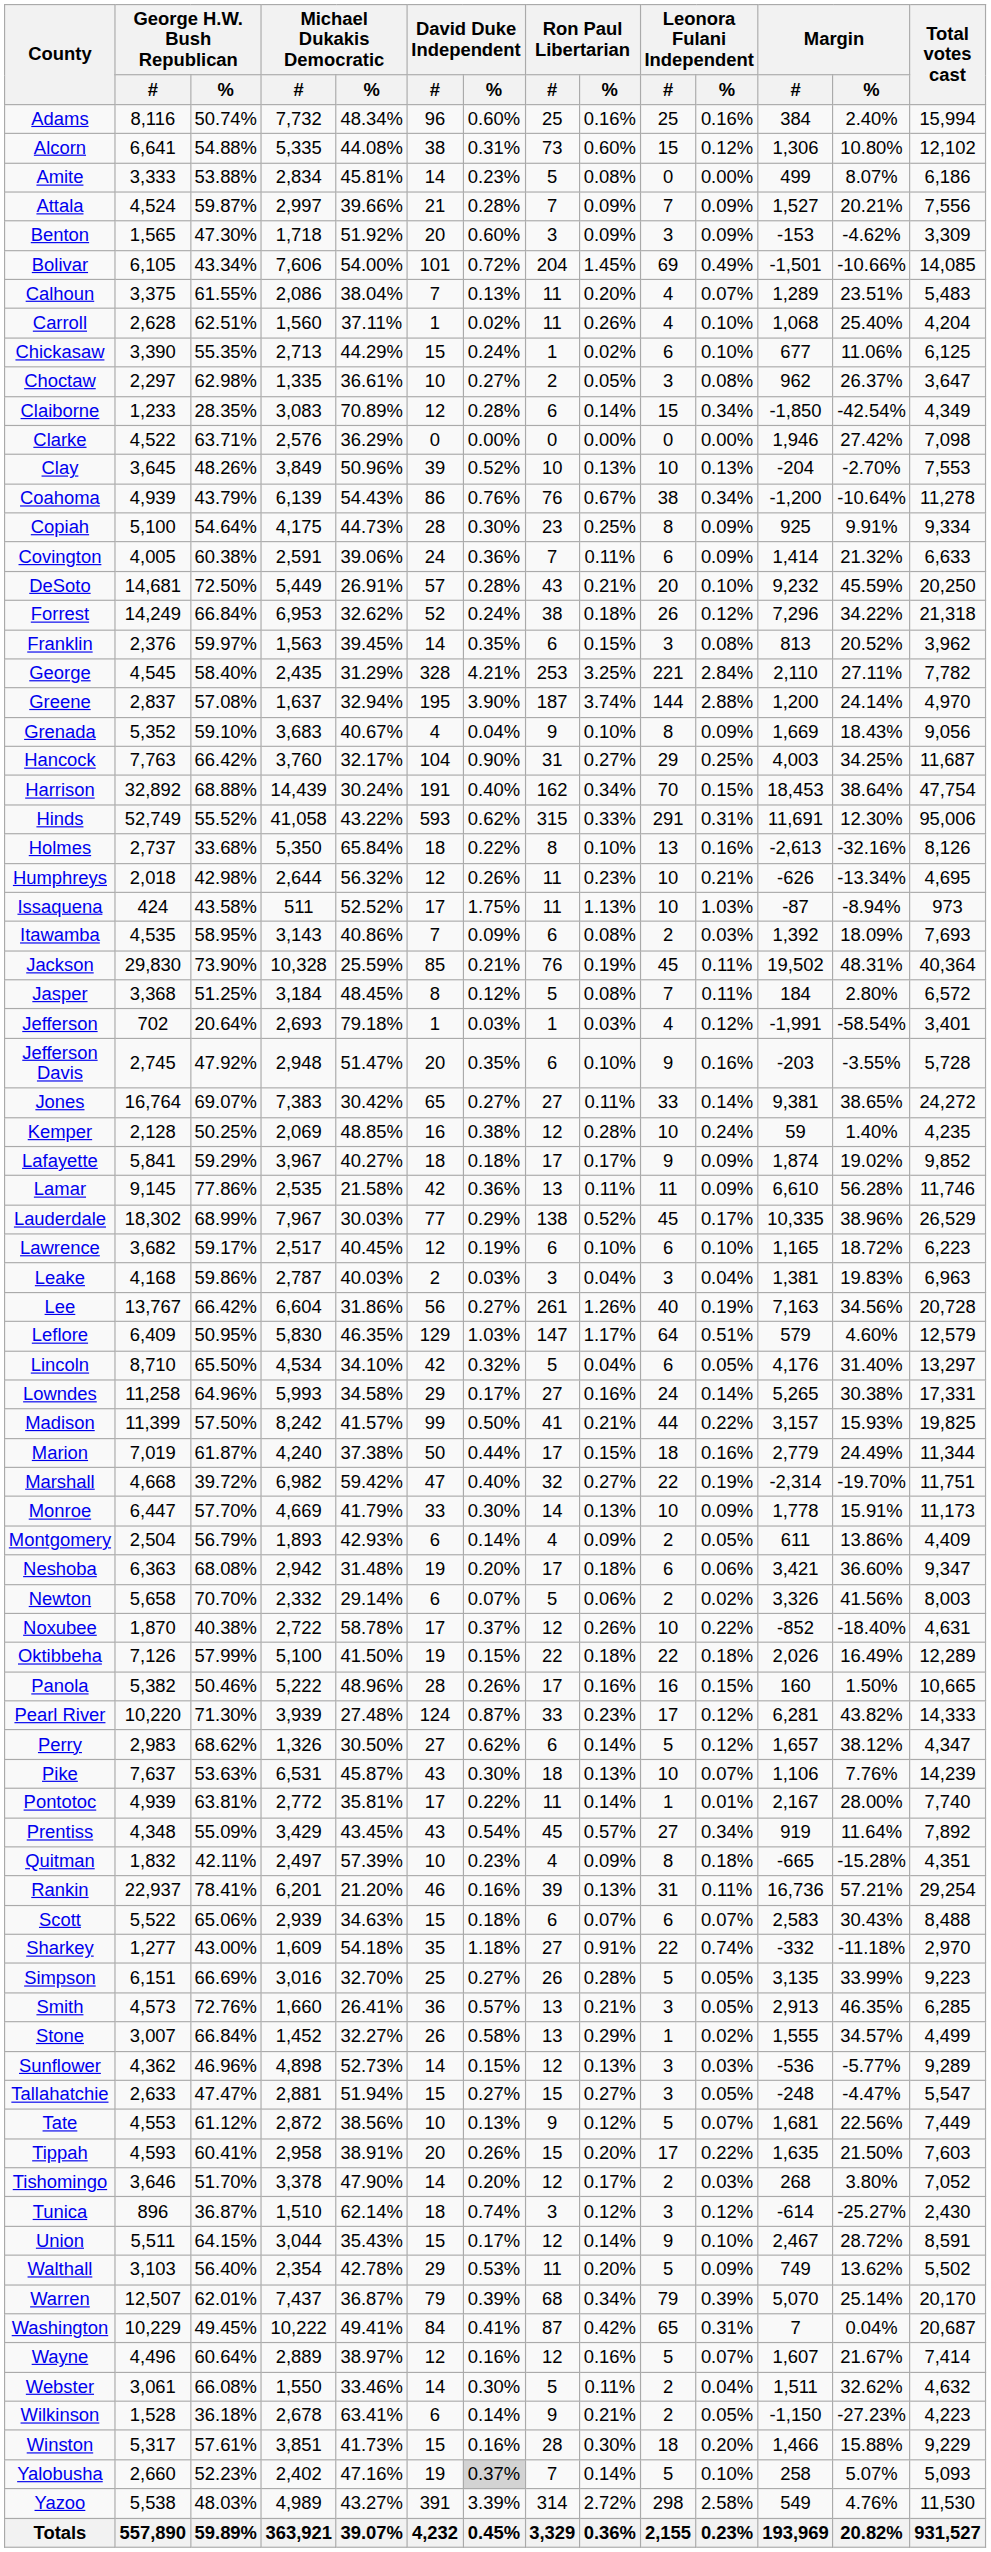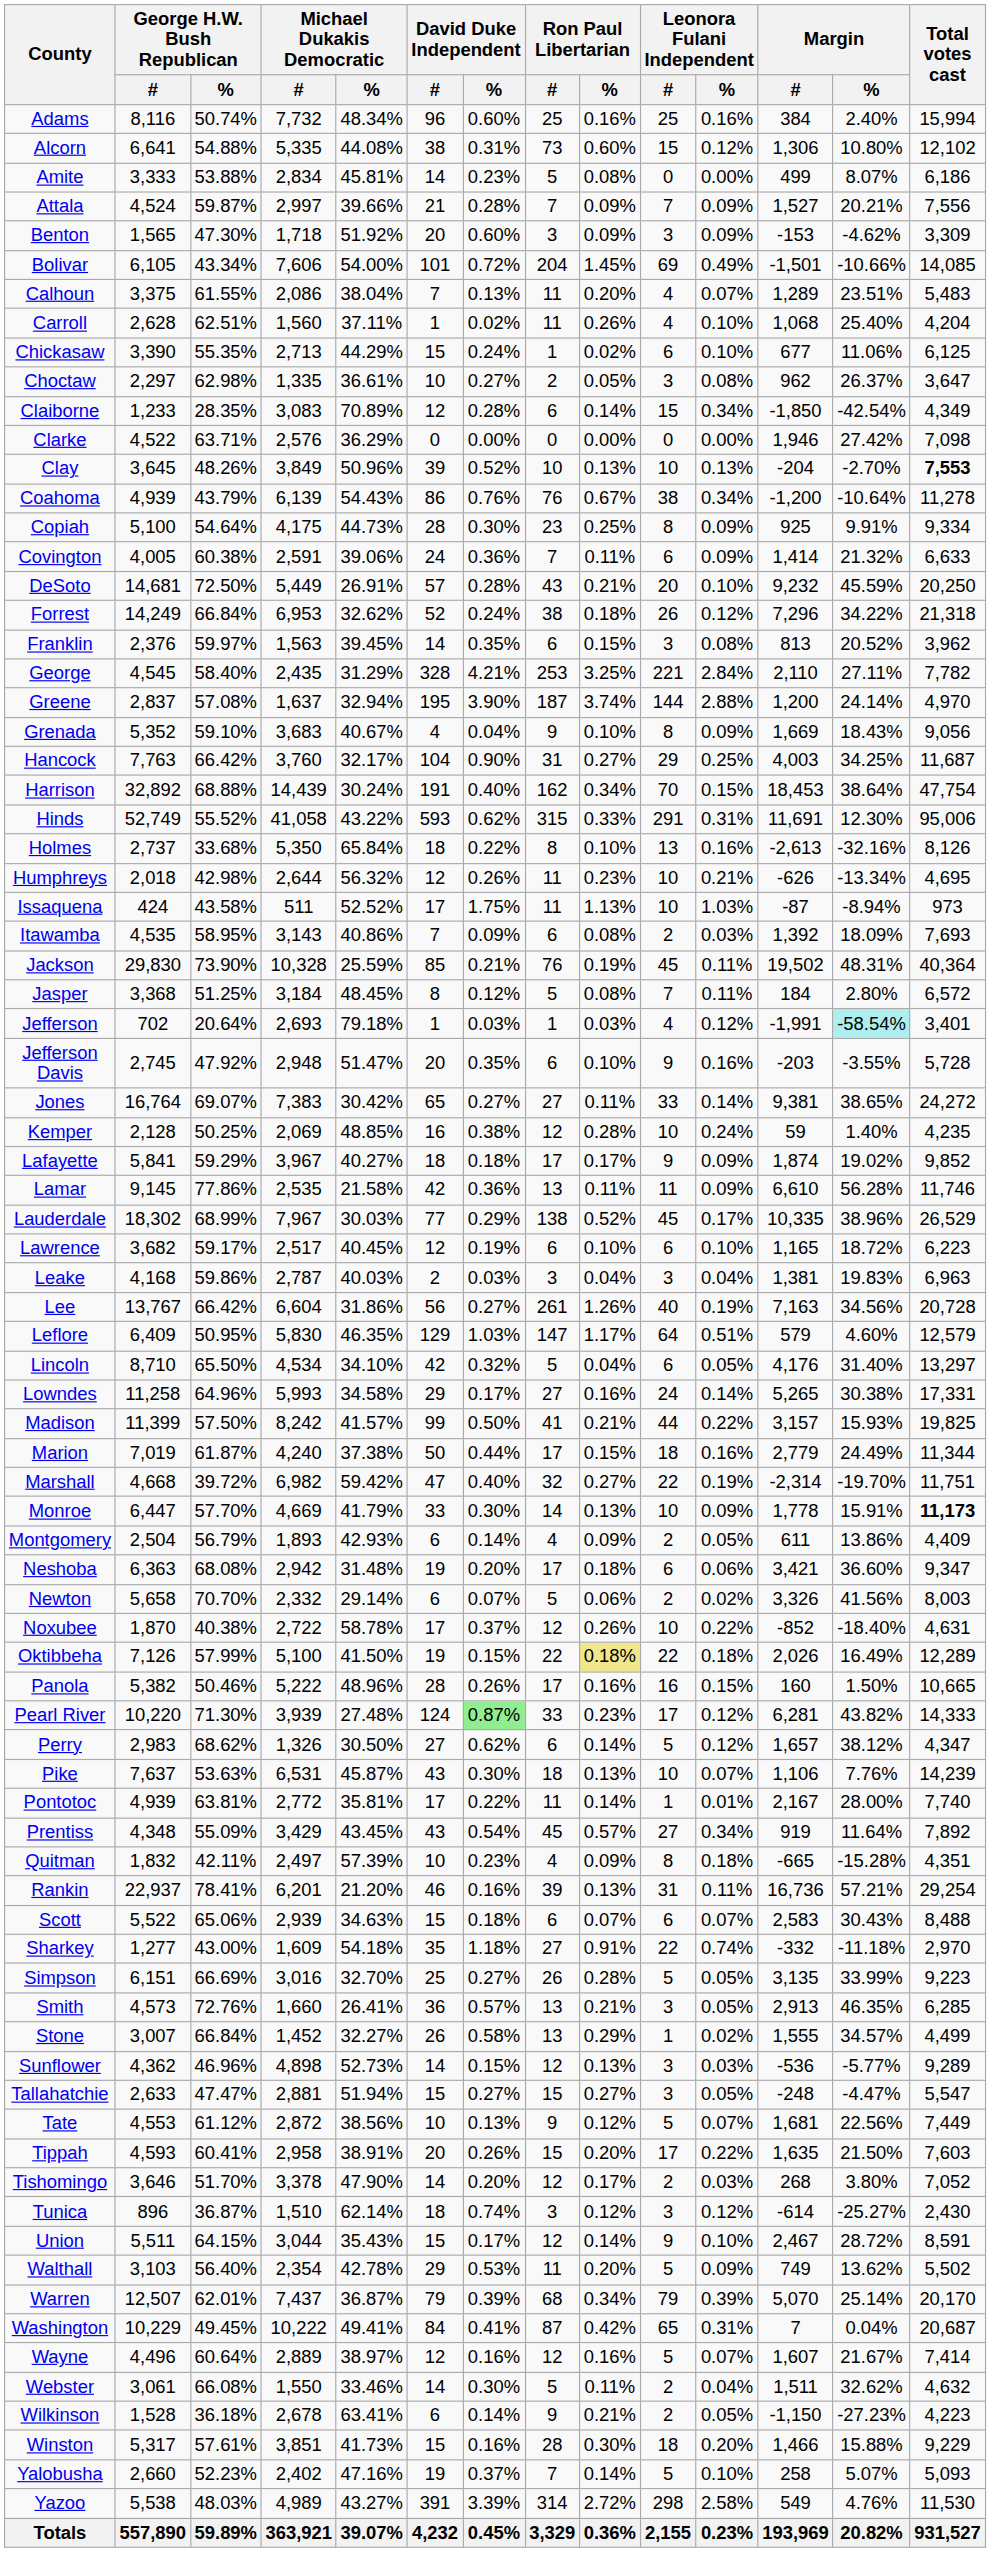(948, 469) normal -> (948, 469) bold
(872, 1023) no background -> (872, 1023) paleturquoise background
(948, 1511) normal -> (948, 1511) bold
(610, 1656) no background -> (610, 1656) khaki background
(494, 1715) no background -> (494, 1715) lightgreen background
(494, 2474) lightgrey background -> (494, 2474) no background
